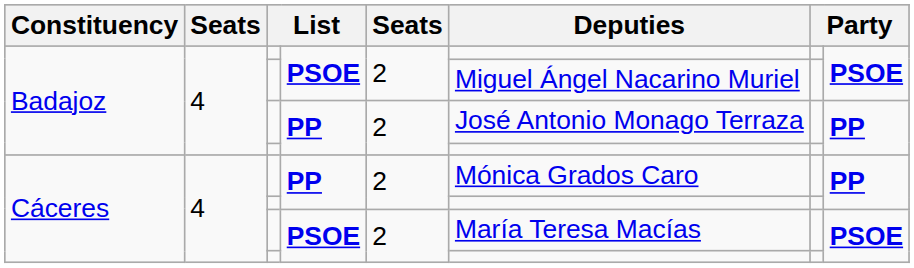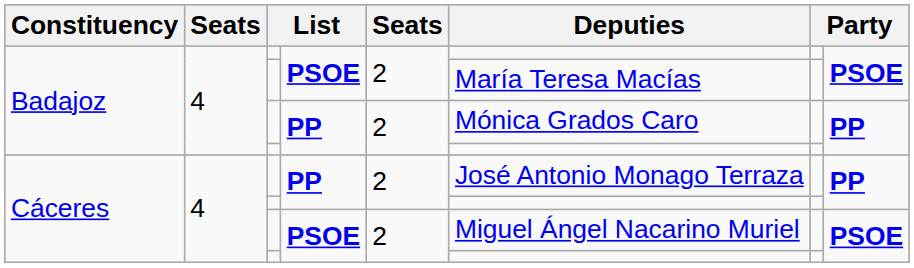(627, 79) Miguel Ángel Nacarino Muriel -> (578, 79) María Teresa Macías
(629, 121) José Antonio Monago Terraza -> (577, 121) Mónica Grados Caro
(577, 175) Mónica Grados Caro -> (629, 175) José Antonio Monago Terraza
(578, 229) María Teresa Macías -> (627, 229) Miguel Ángel Nacarino Muriel
